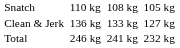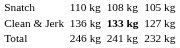(122, 23) normal -> (123, 23) bold
